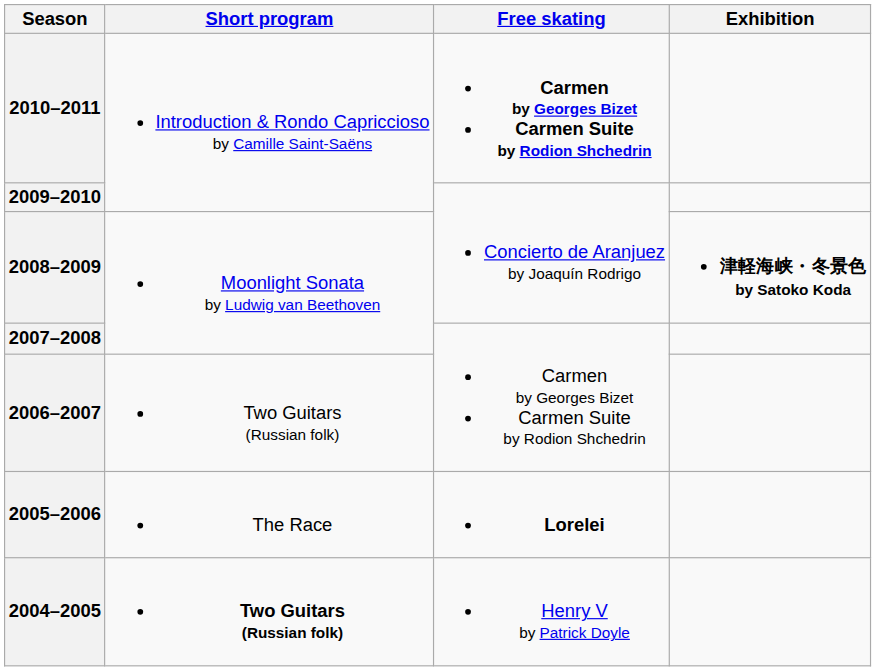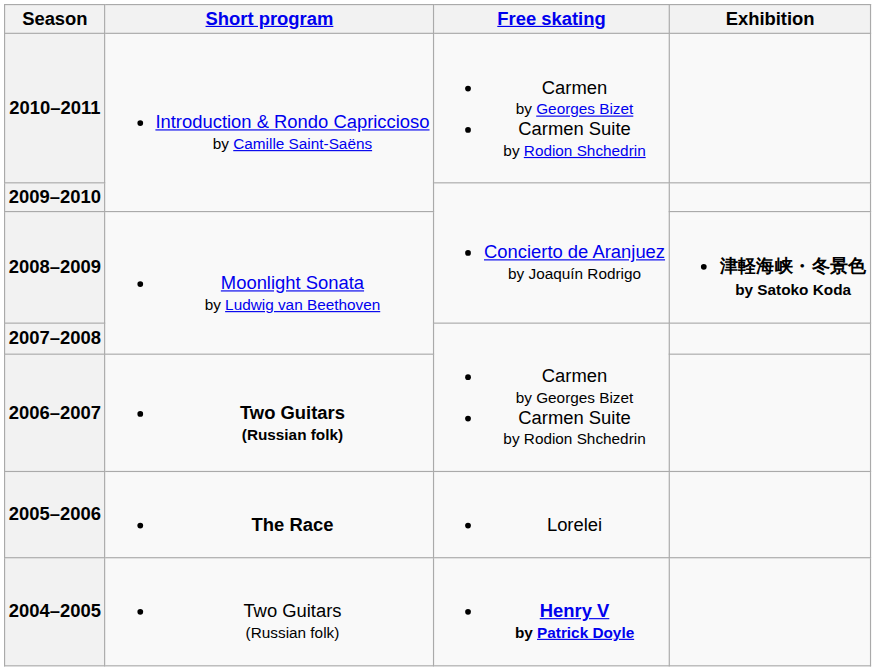(552, 118) bold -> (552, 118) normal
(269, 423) normal -> (269, 423) bold
(269, 525) normal -> (269, 525) bold
(552, 525) bold -> (552, 525) normal
(269, 622) bold -> (269, 622) normal
(552, 622) normal -> (552, 622) bold
